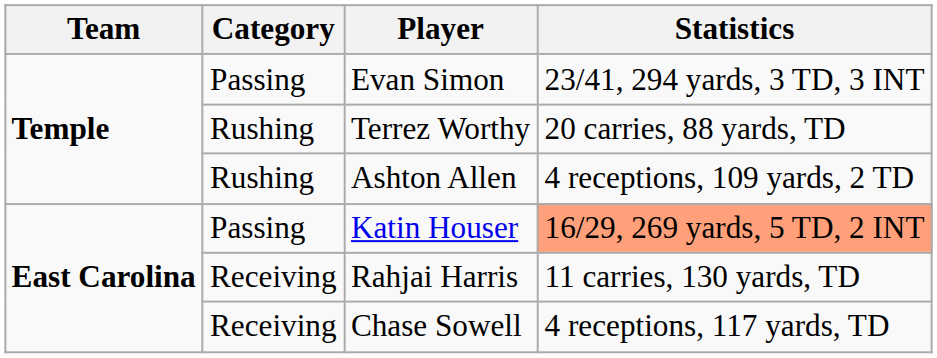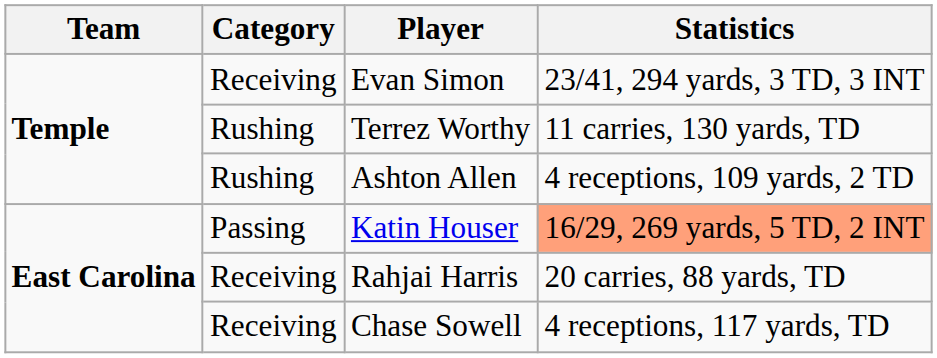(258, 78) Passing -> (273, 78) Receiving
(695, 128) 20 carries, 88 yards, TD -> (702, 128) 11 carries, 130 yards, TD
(702, 276) 11 carries, 130 yards, TD -> (695, 276) 20 carries, 88 yards, TD
